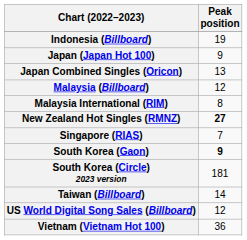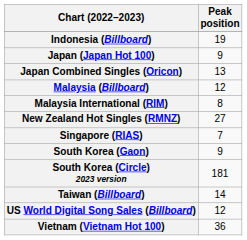(220, 119) bold -> (220, 119) normal
(220, 151) bold -> (220, 151) normal
